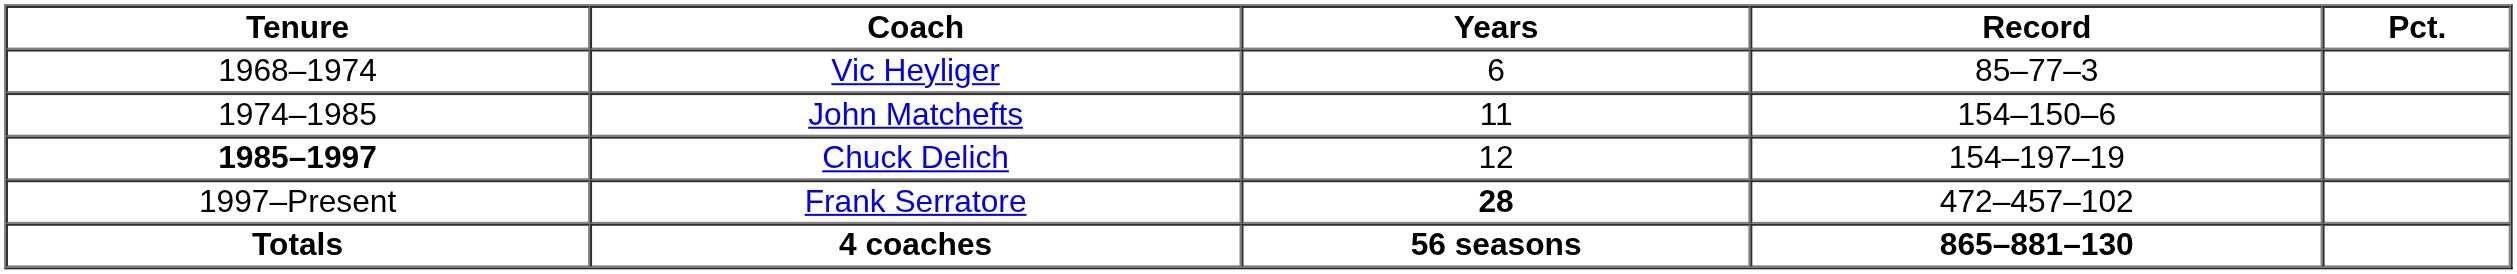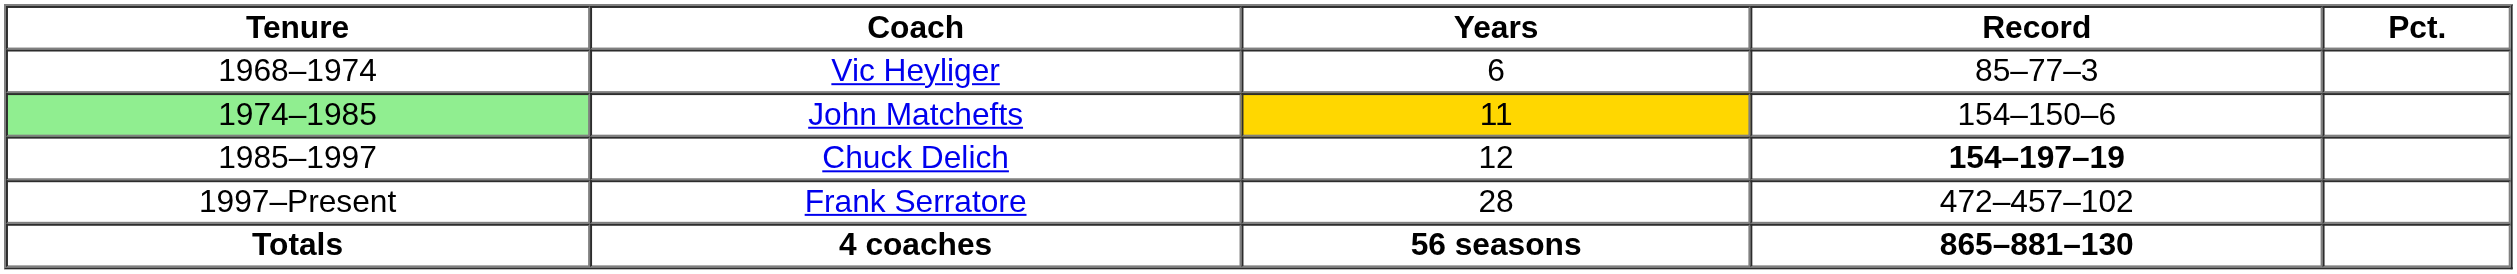(298, 114) no background -> (298, 114) lightgreen background
(1496, 114) no background -> (1496, 114) gold background
(298, 157) bold -> (298, 157) normal
(2037, 157) normal -> (2037, 157) bold
(1496, 201) bold -> (1496, 201) normal
